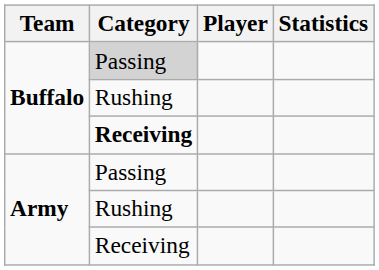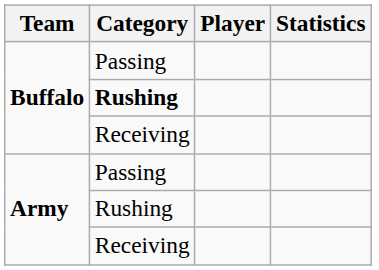(131, 60) lightgrey background -> (131, 60) no background
(134, 97) normal -> (136, 97) bold
(144, 134) bold -> (142, 134) normal
